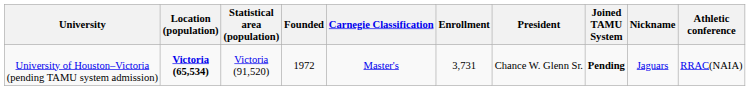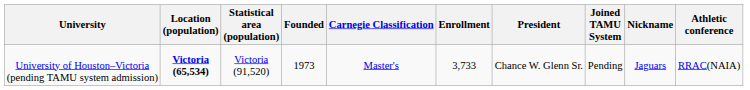(304, 65) 1972 -> (304, 65) 1973
(464, 65) 3,731 -> (464, 65) 3,733
(606, 65) bold -> (605, 65) normal
